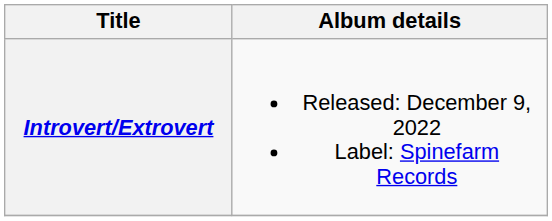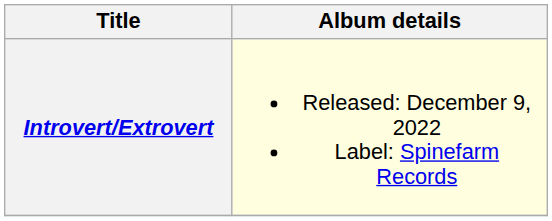(390, 139) no background -> (390, 139) lightyellow background
